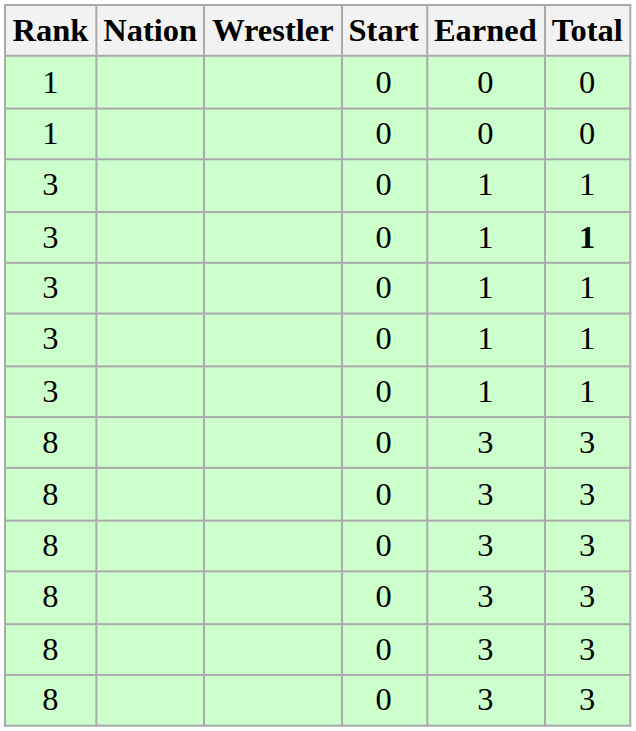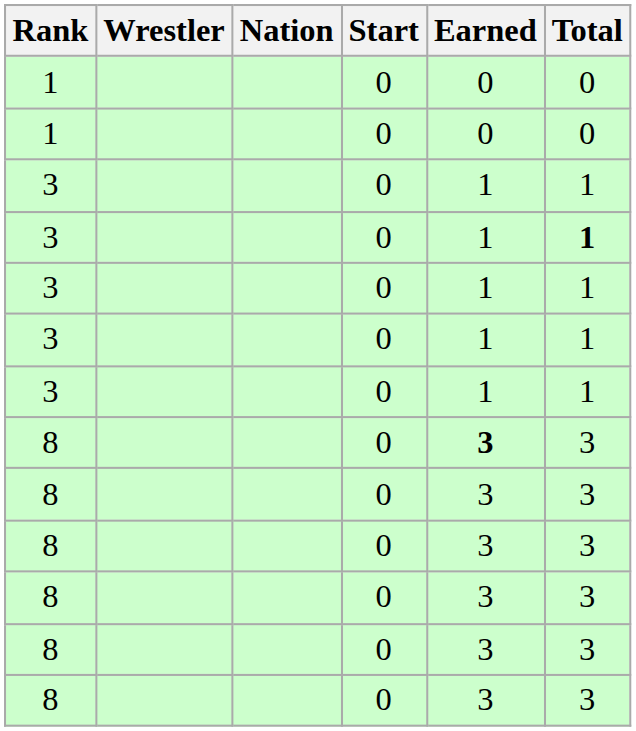columns swapped: (273, 30) <-> (150, 30)
(485, 442) normal -> (485, 442) bold
